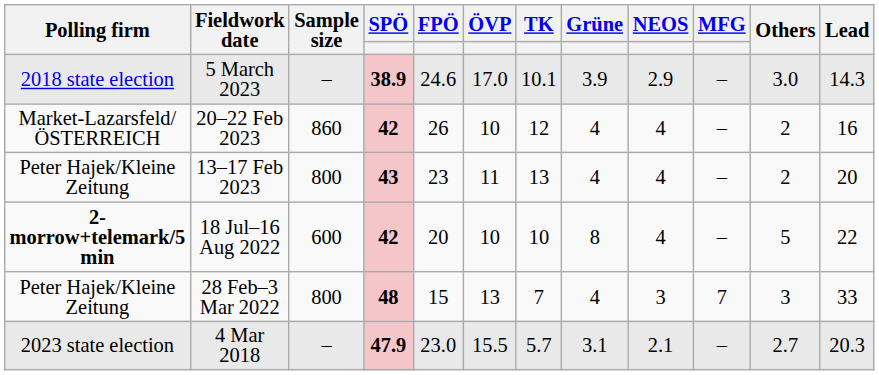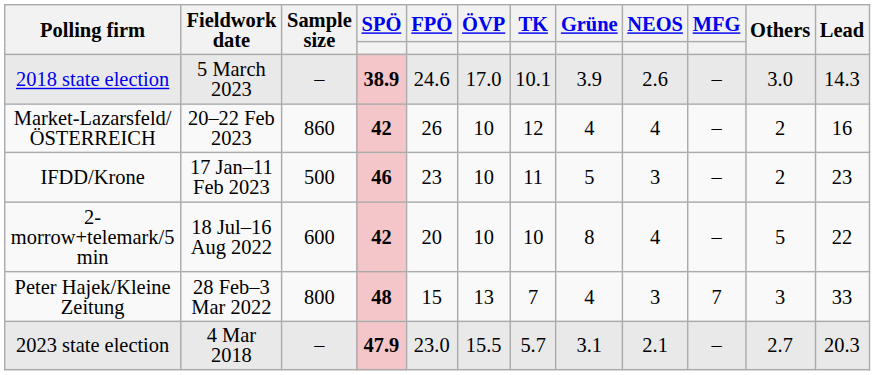(661, 79) 2.9 -> (655, 79) 2.6
- row: (240, 178)
+ row: (231, 178)
(97, 237) bold -> (93, 237) normal
